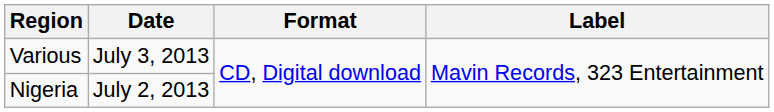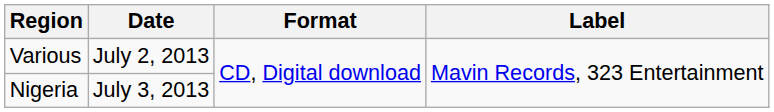(151, 55) July 3, 2013 -> (151, 55) July 2, 2013
(151, 90) July 2, 2013 -> (151, 90) July 3, 2013
